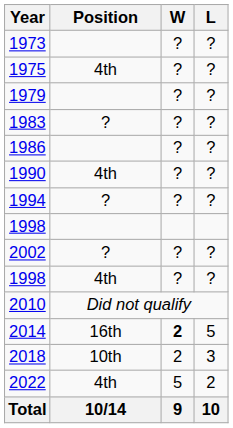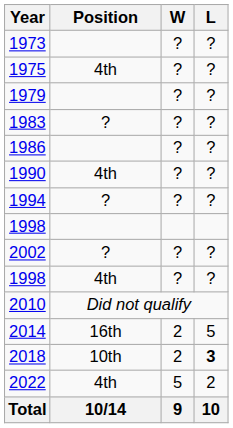(178, 331) bold -> (178, 331) normal
(211, 357) normal -> (211, 357) bold
